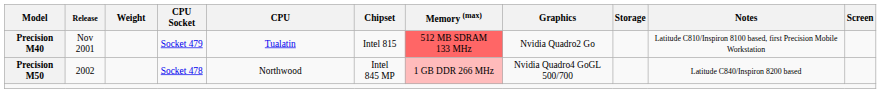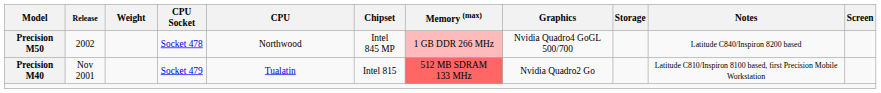rows swapped: (35, 70) <-> (35, 43)
